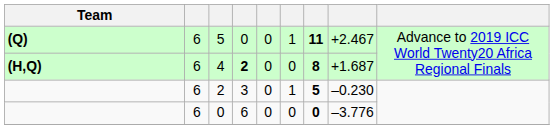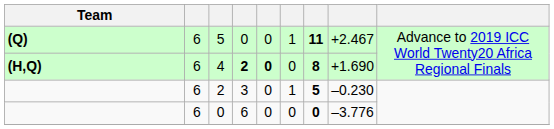(268, 66) normal -> (268, 66) bold
(352, 66) +1.687 -> (352, 66) +1.690
